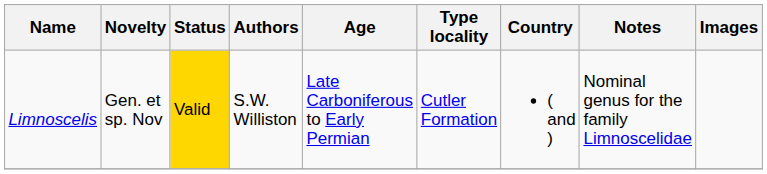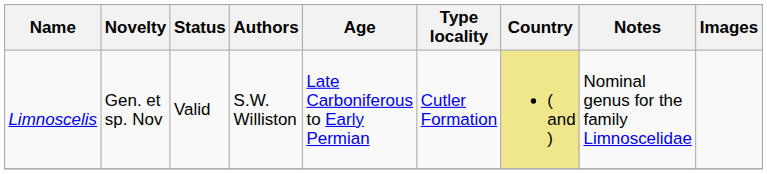(192, 109) gold background -> (192, 109) no background
(540, 119) no background -> (540, 119) khaki background
